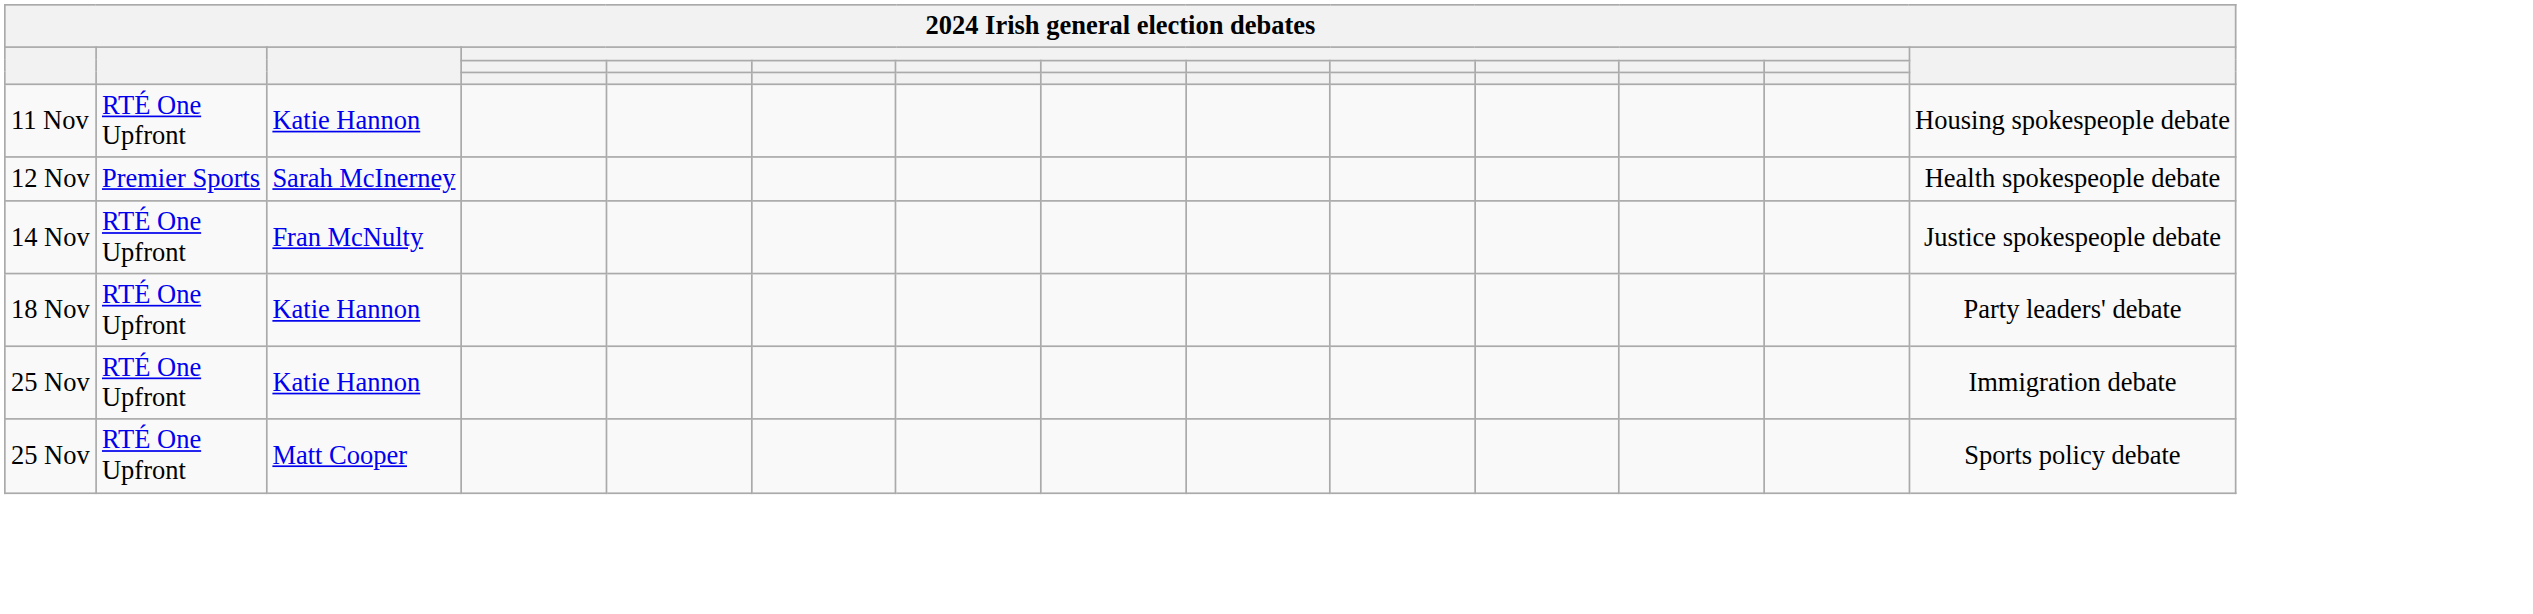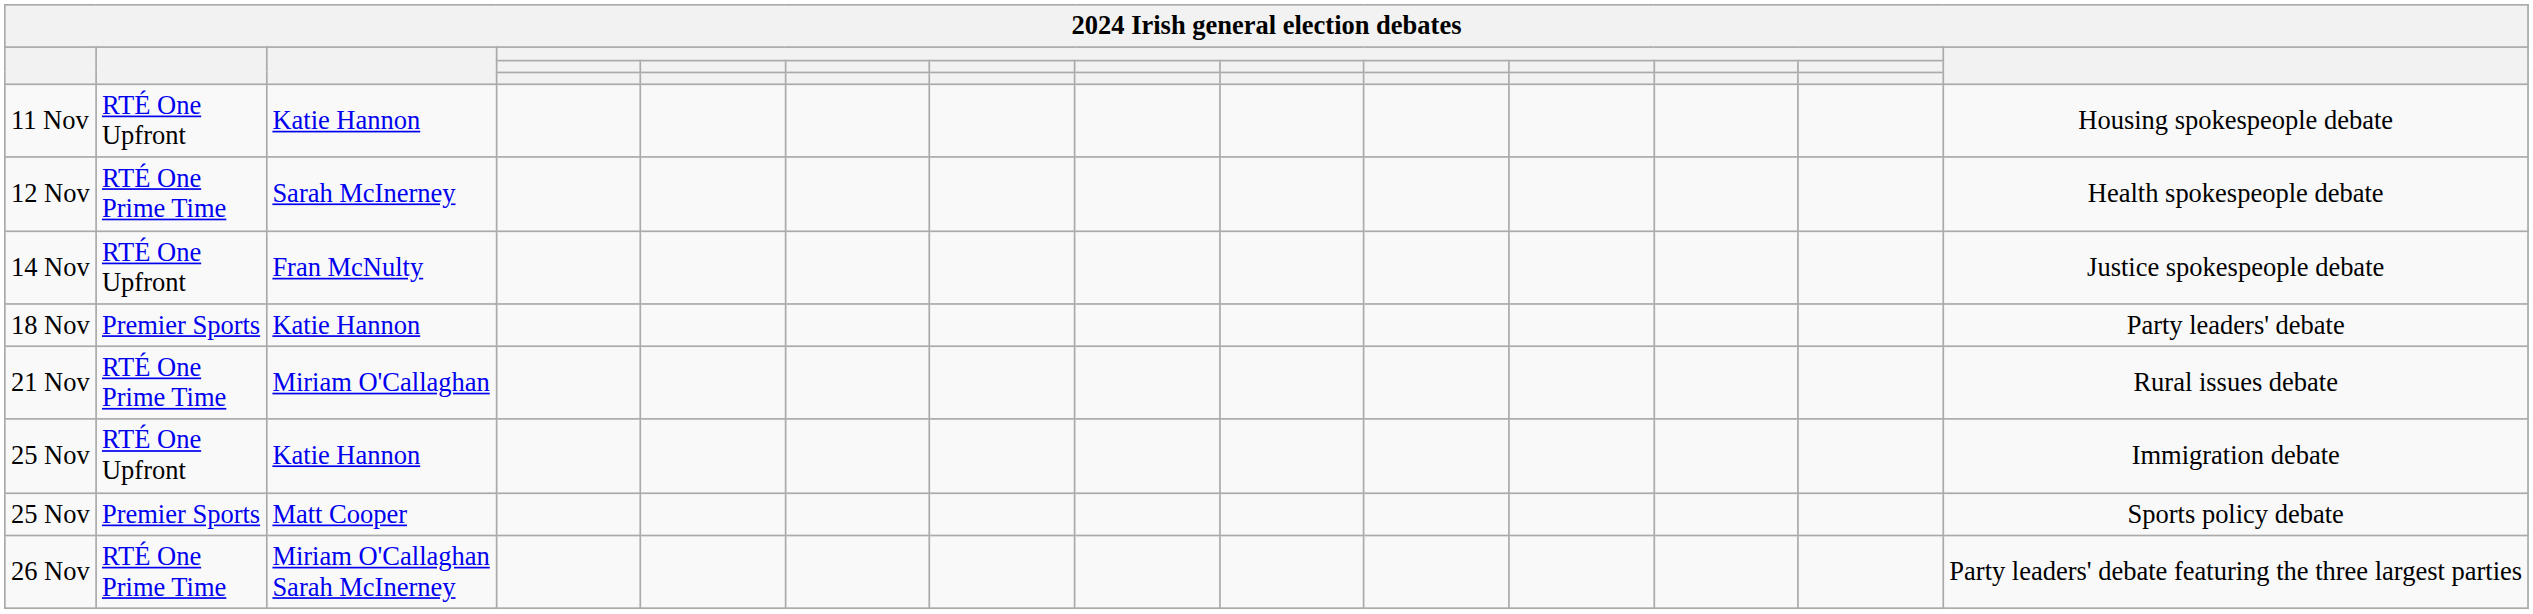(181, 178) Premier Sports -> (164, 193) RTÉ One Prime Time
(152, 309) RTÉ One Upfront -> (181, 324) Premier Sports
+ row: (50, 382)
(152, 455) RTÉ One Upfront -> (181, 513) Premier Sports
+ row: (50, 570)
